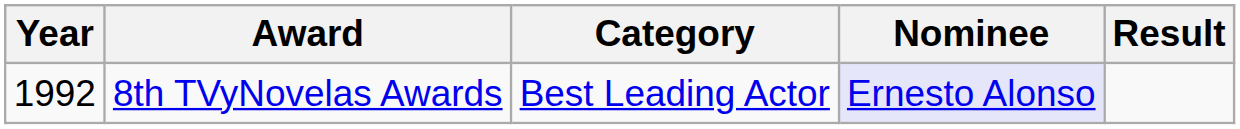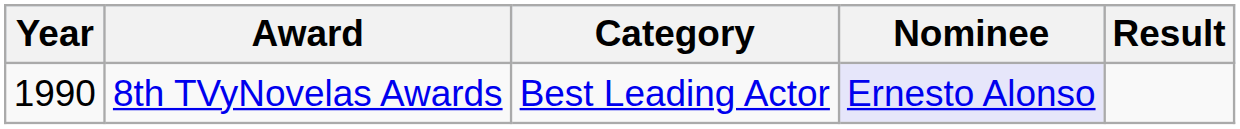(55, 92) 1992 -> (55, 92) 1990
